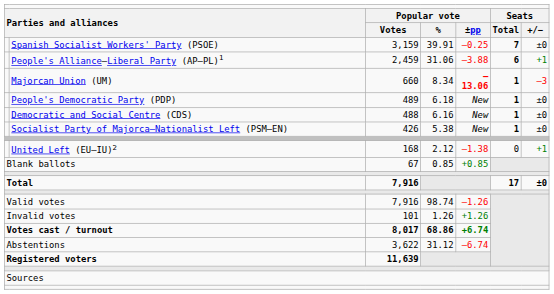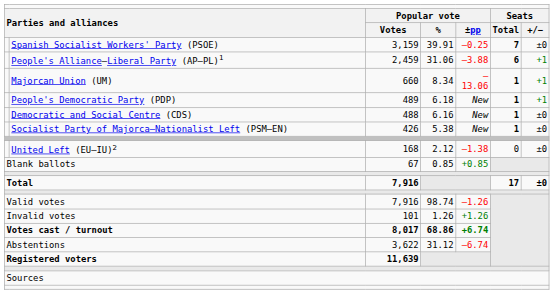(475, 81) bold -> (475, 81) normal
(542, 81) –3 -> (542, 81) +1
(542, 100) ±0 -> (542, 100) +1
(542, 149) +1 -> (542, 149) ±0
